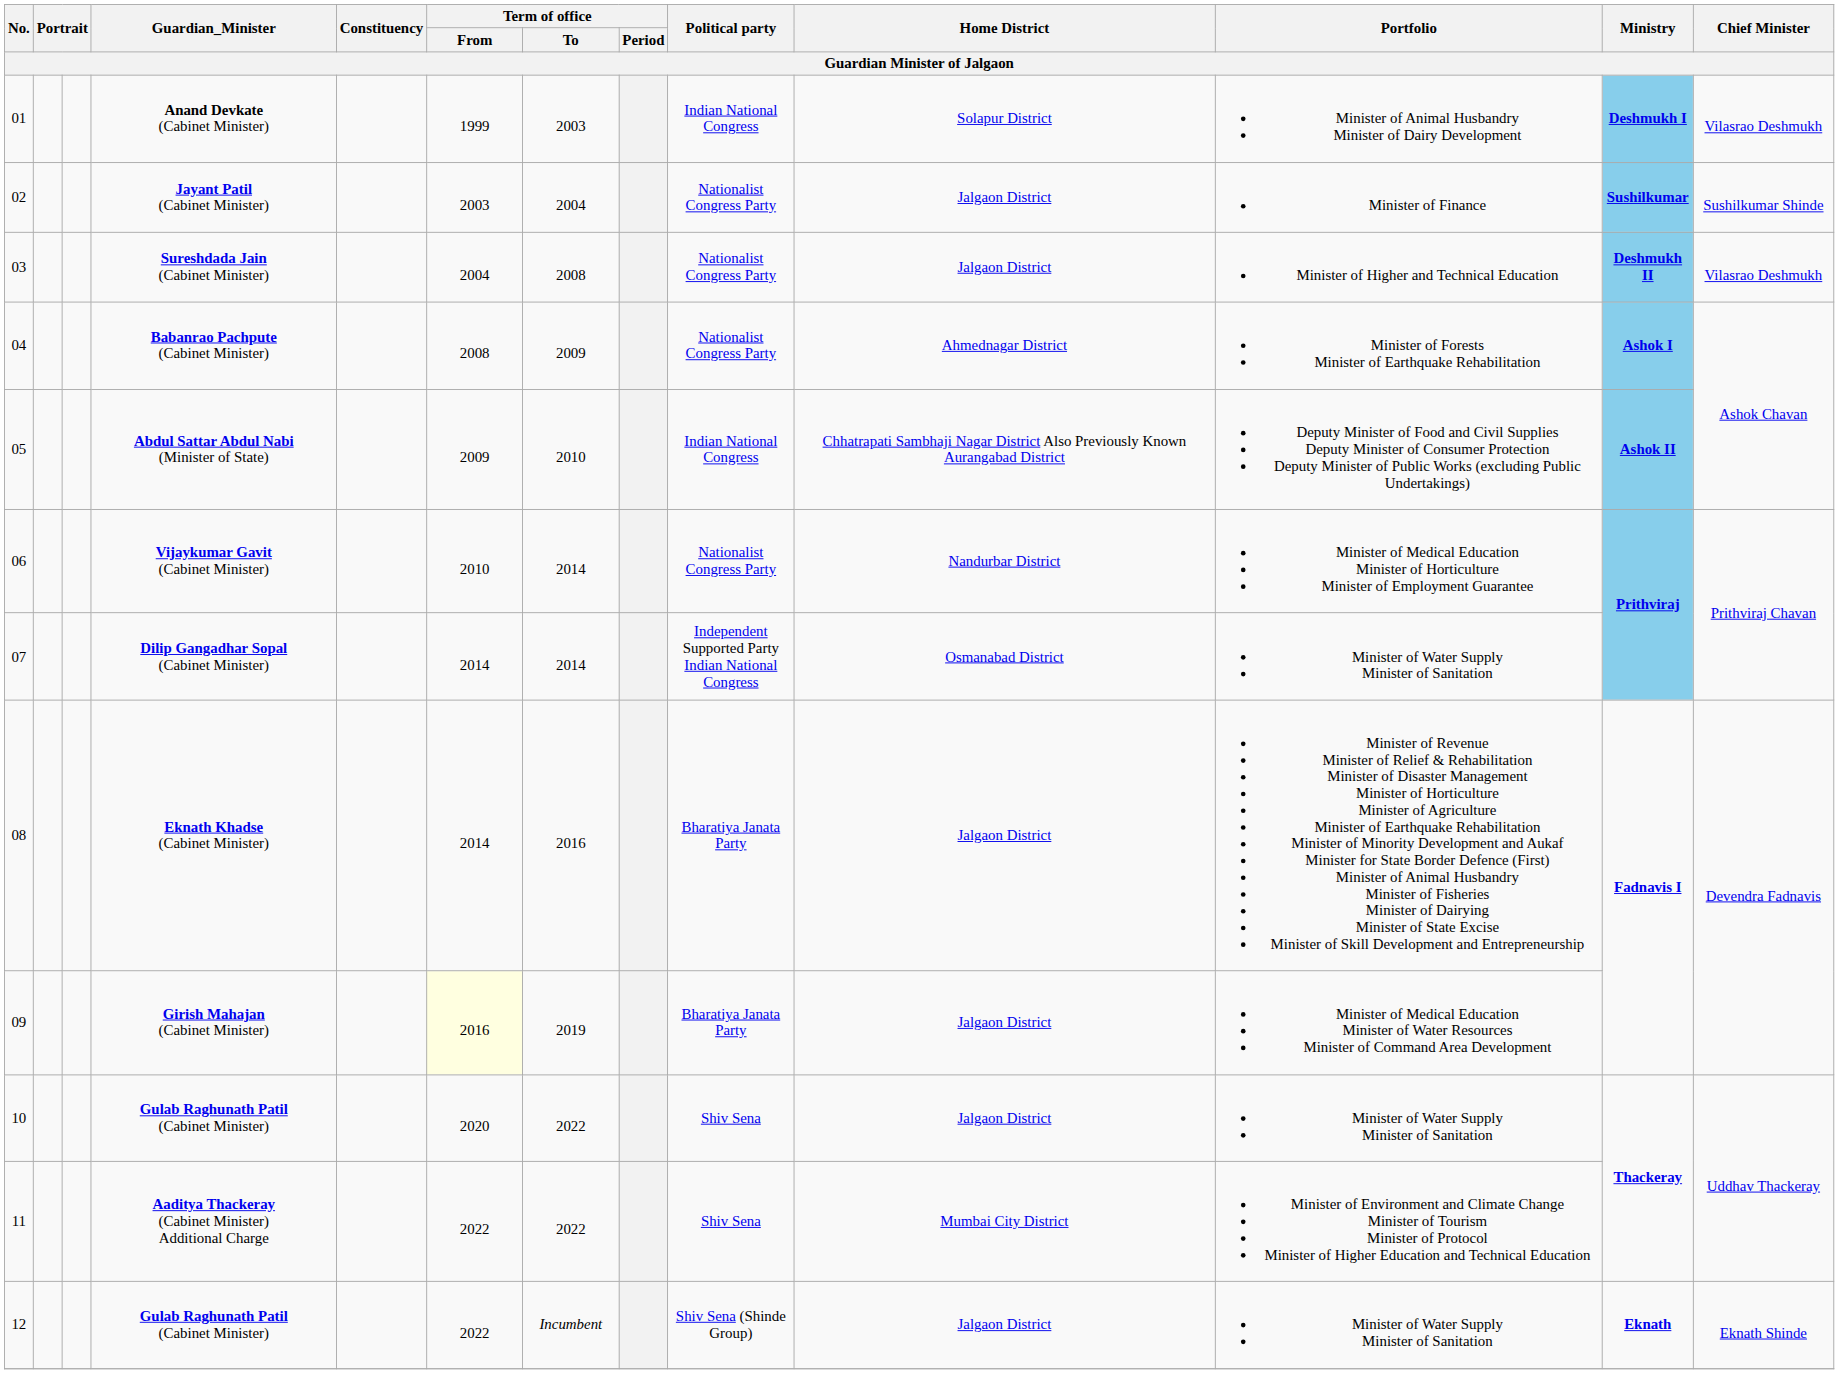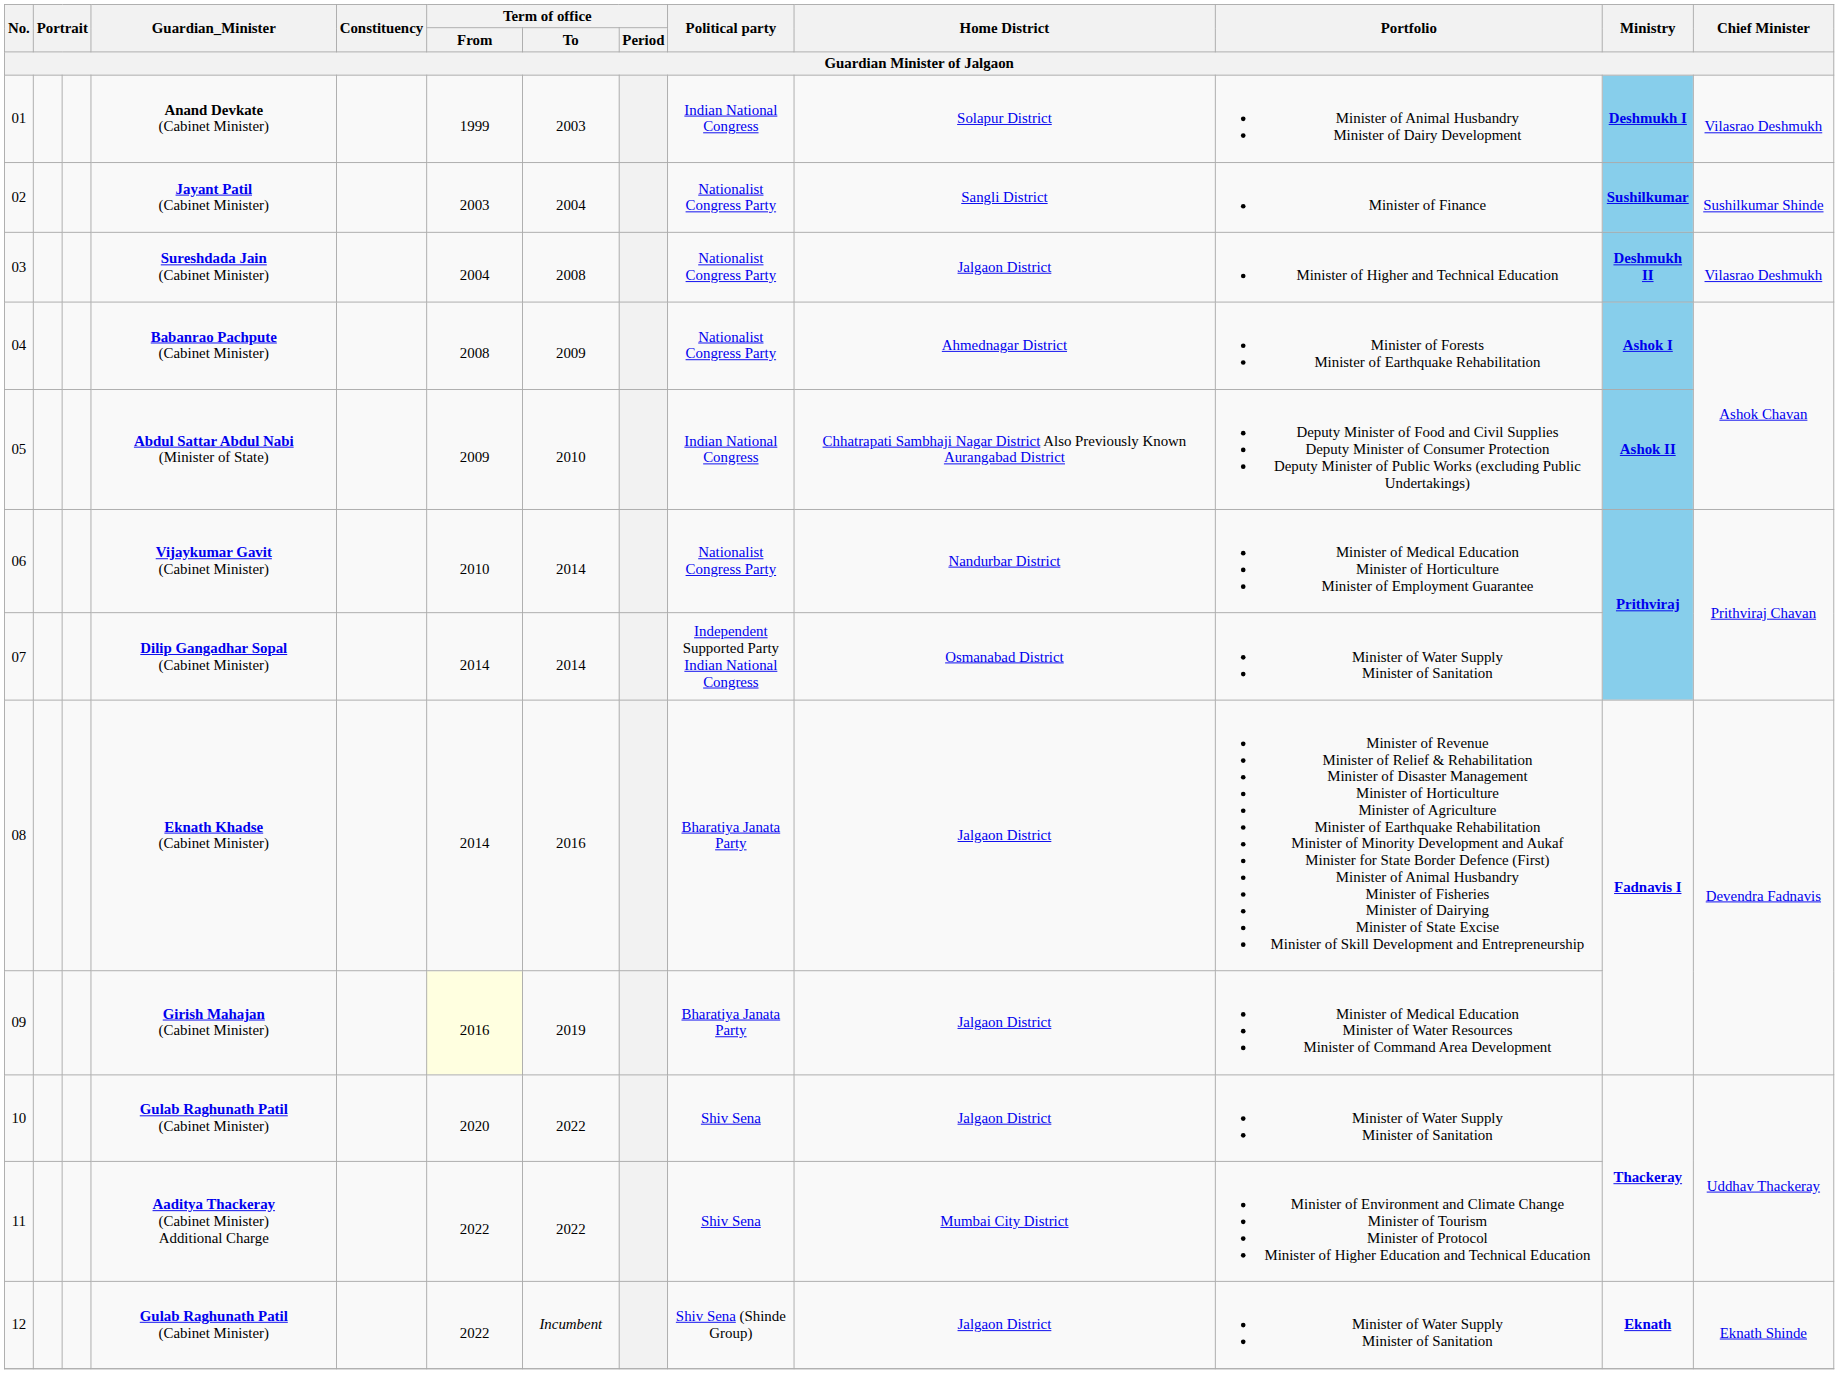(1004, 197) Jalgaon District -> (1004, 197) Sangli District
